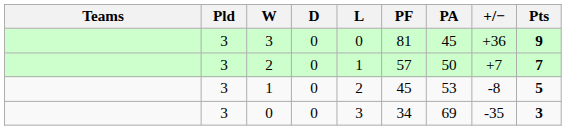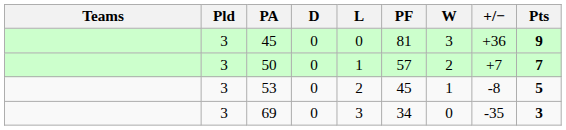columns swapped: (269, 16) <-> (449, 16)
